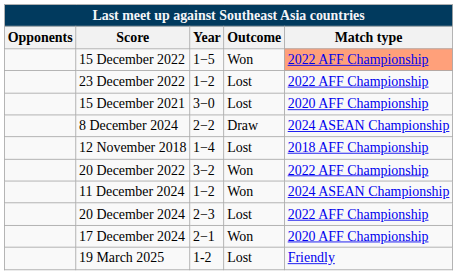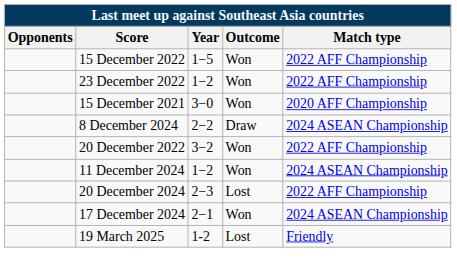(358, 59) lightsalmon background -> (357, 59) no background
(240, 81) Lost -> (239, 81) Won
(240, 103) Lost -> (239, 103) Won
- row: (133, 147)
(358, 236) 2020 AFF Championship -> (367, 214) 2024 ASEAN Championship
